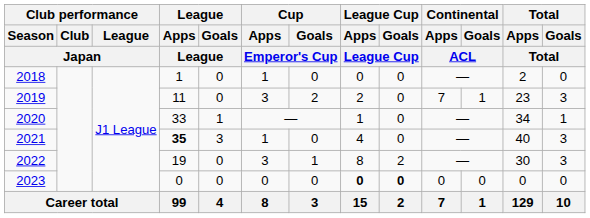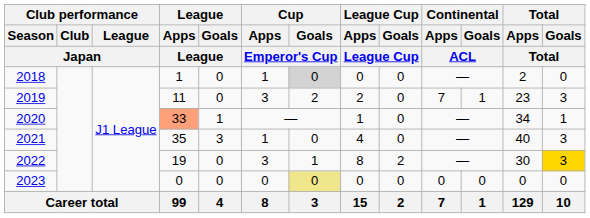(315, 77) no background -> (315, 77) lightgrey background
(179, 118) no background -> (179, 118) lightsalmon background
(179, 139) bold -> (179, 139) normal
(563, 160) no background -> (563, 160) gold background
(315, 181) no background -> (315, 181) khaki background
(360, 181) bold -> (360, 181) normal
(401, 181) bold -> (401, 181) normal
